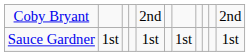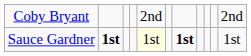(110, 39) normal -> (111, 39) bold
(150, 39) no background -> (151, 39) lightyellow background
(183, 39) normal -> (185, 39) bold
